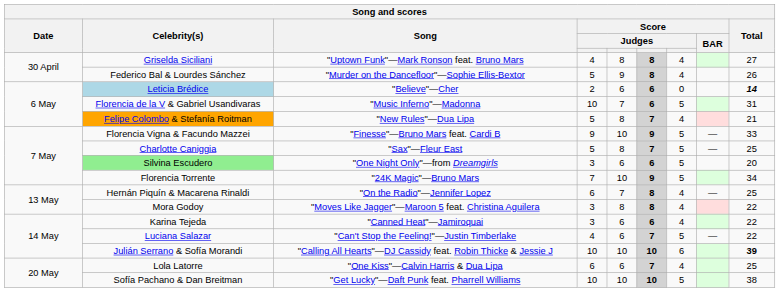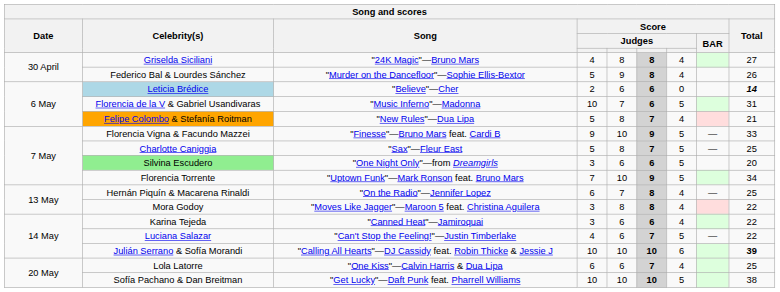(425, 60) "Uptown Funk"—Mark Ronson feat. Bruno Mars -> (425, 60) "24K Magic"—Bruno Mars
(425, 178) "24K Magic"—Bruno Mars -> (425, 178) "Uptown Funk"—Mark Ronson feat. Bruno Mars
